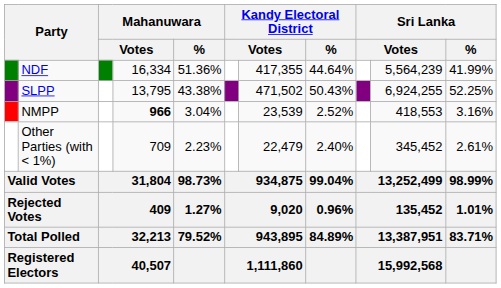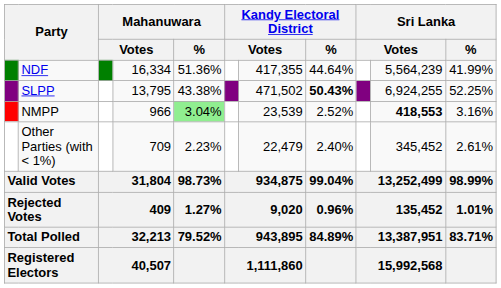(331, 91) normal -> (331, 91) bold
(160, 111) bold -> (160, 111) normal
(203, 111) no background -> (203, 111) lightgreen background
(419, 111) normal -> (419, 111) bold
